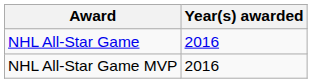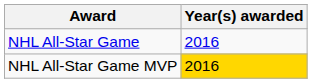(202, 66) no background -> (202, 66) gold background
